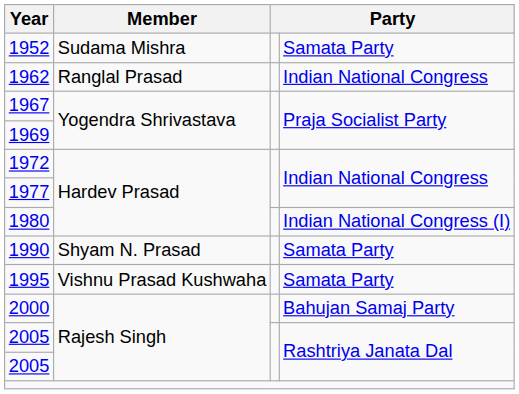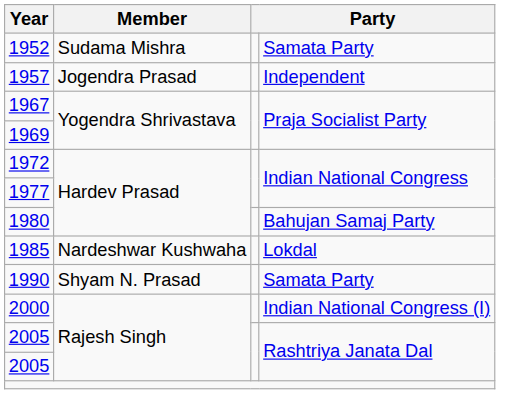+ row: (29, 76)
- row: (29, 76)
(397, 221) Indian National Congress (I) -> (349, 221) Bahujan Samaj Party
+ row: (29, 250)
- row: (29, 279)
(369, 308) Bahujan Samaj Party -> (377, 308) Indian National Congress (I)
